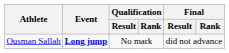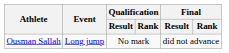(86, 41) bold -> (85, 41) normal
